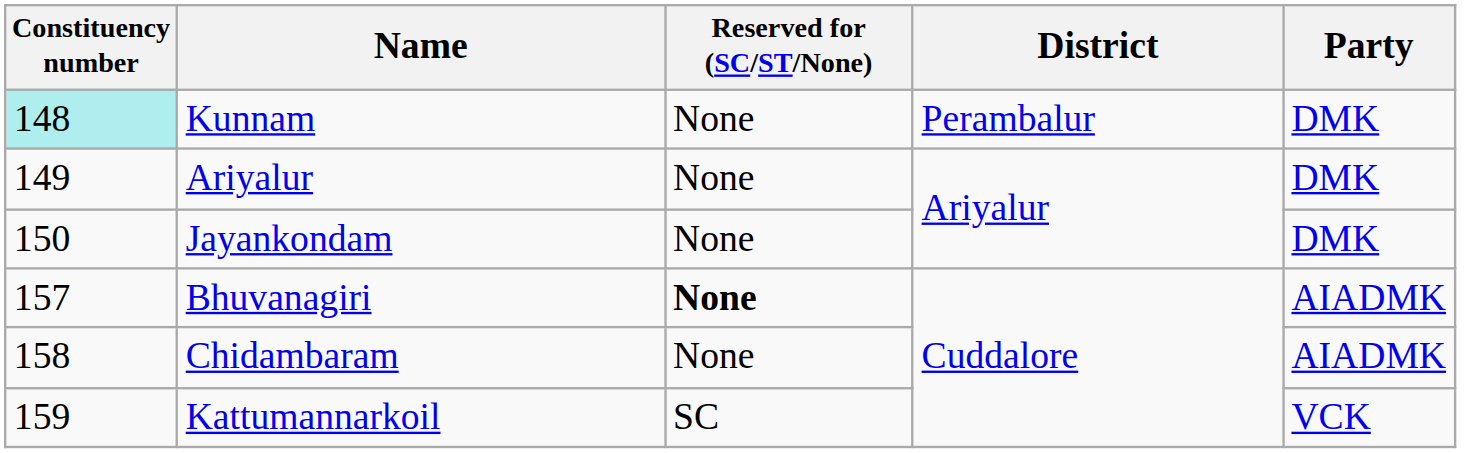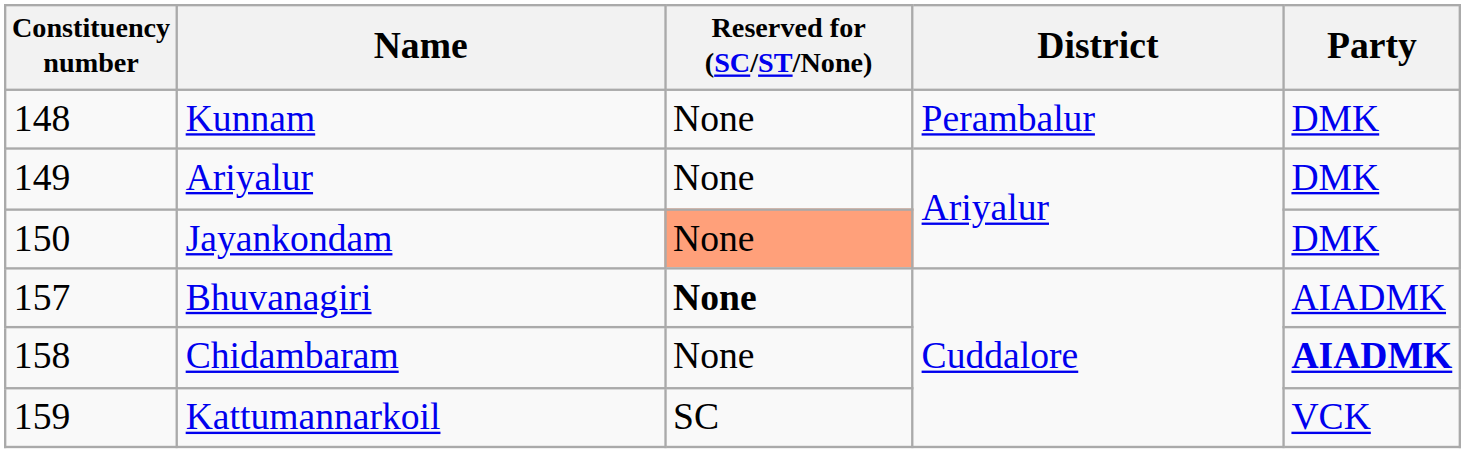(42, 118) paleturquoise background -> (42, 118) no background
(714, 237) no background -> (714, 237) lightsalmon background
(1369, 356) normal -> (1372, 356) bold
